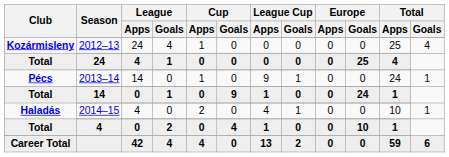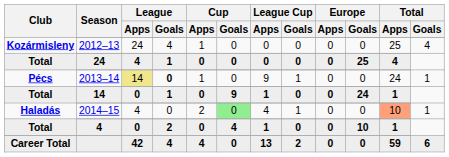(137, 78) no background -> (137, 78) khaki background
(169, 78) normal -> (169, 78) bold
(234, 111) no background -> (234, 111) lightgreen background
(395, 111) no background -> (395, 111) lightsalmon background
